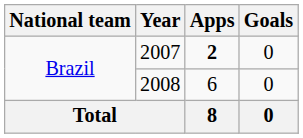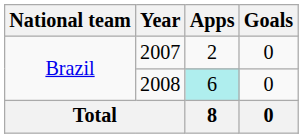(212, 52) bold -> (212, 52) normal
(212, 84) no background -> (212, 84) paleturquoise background
